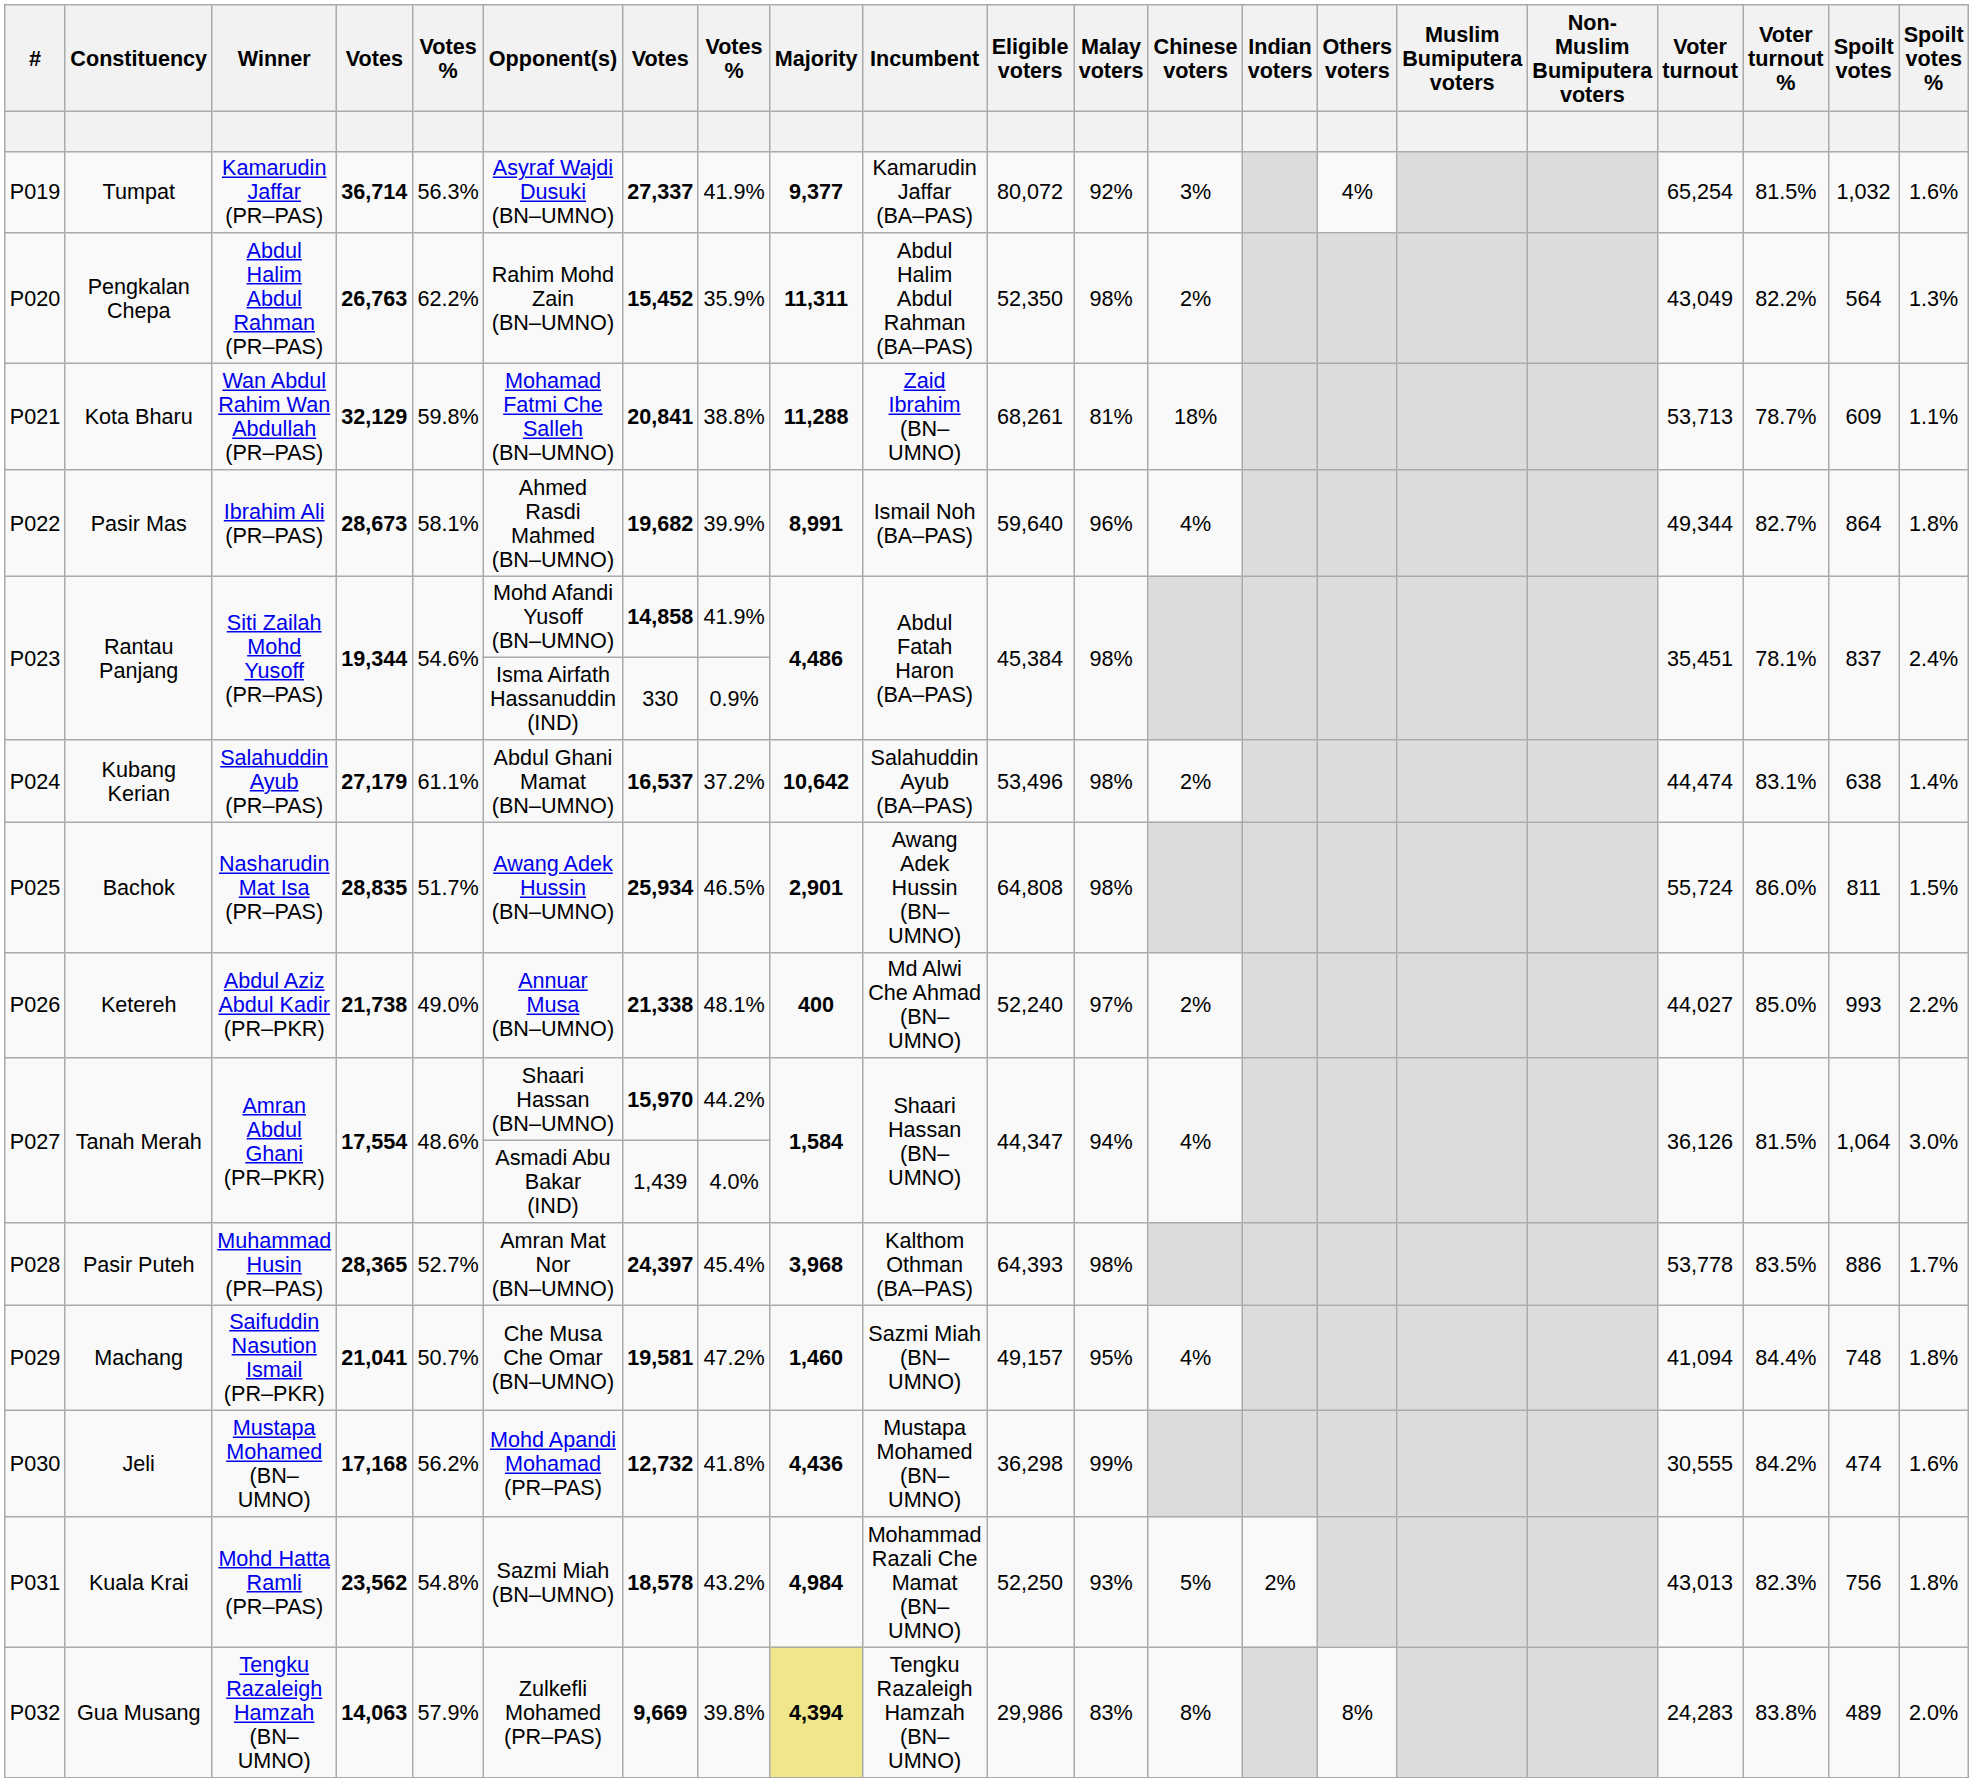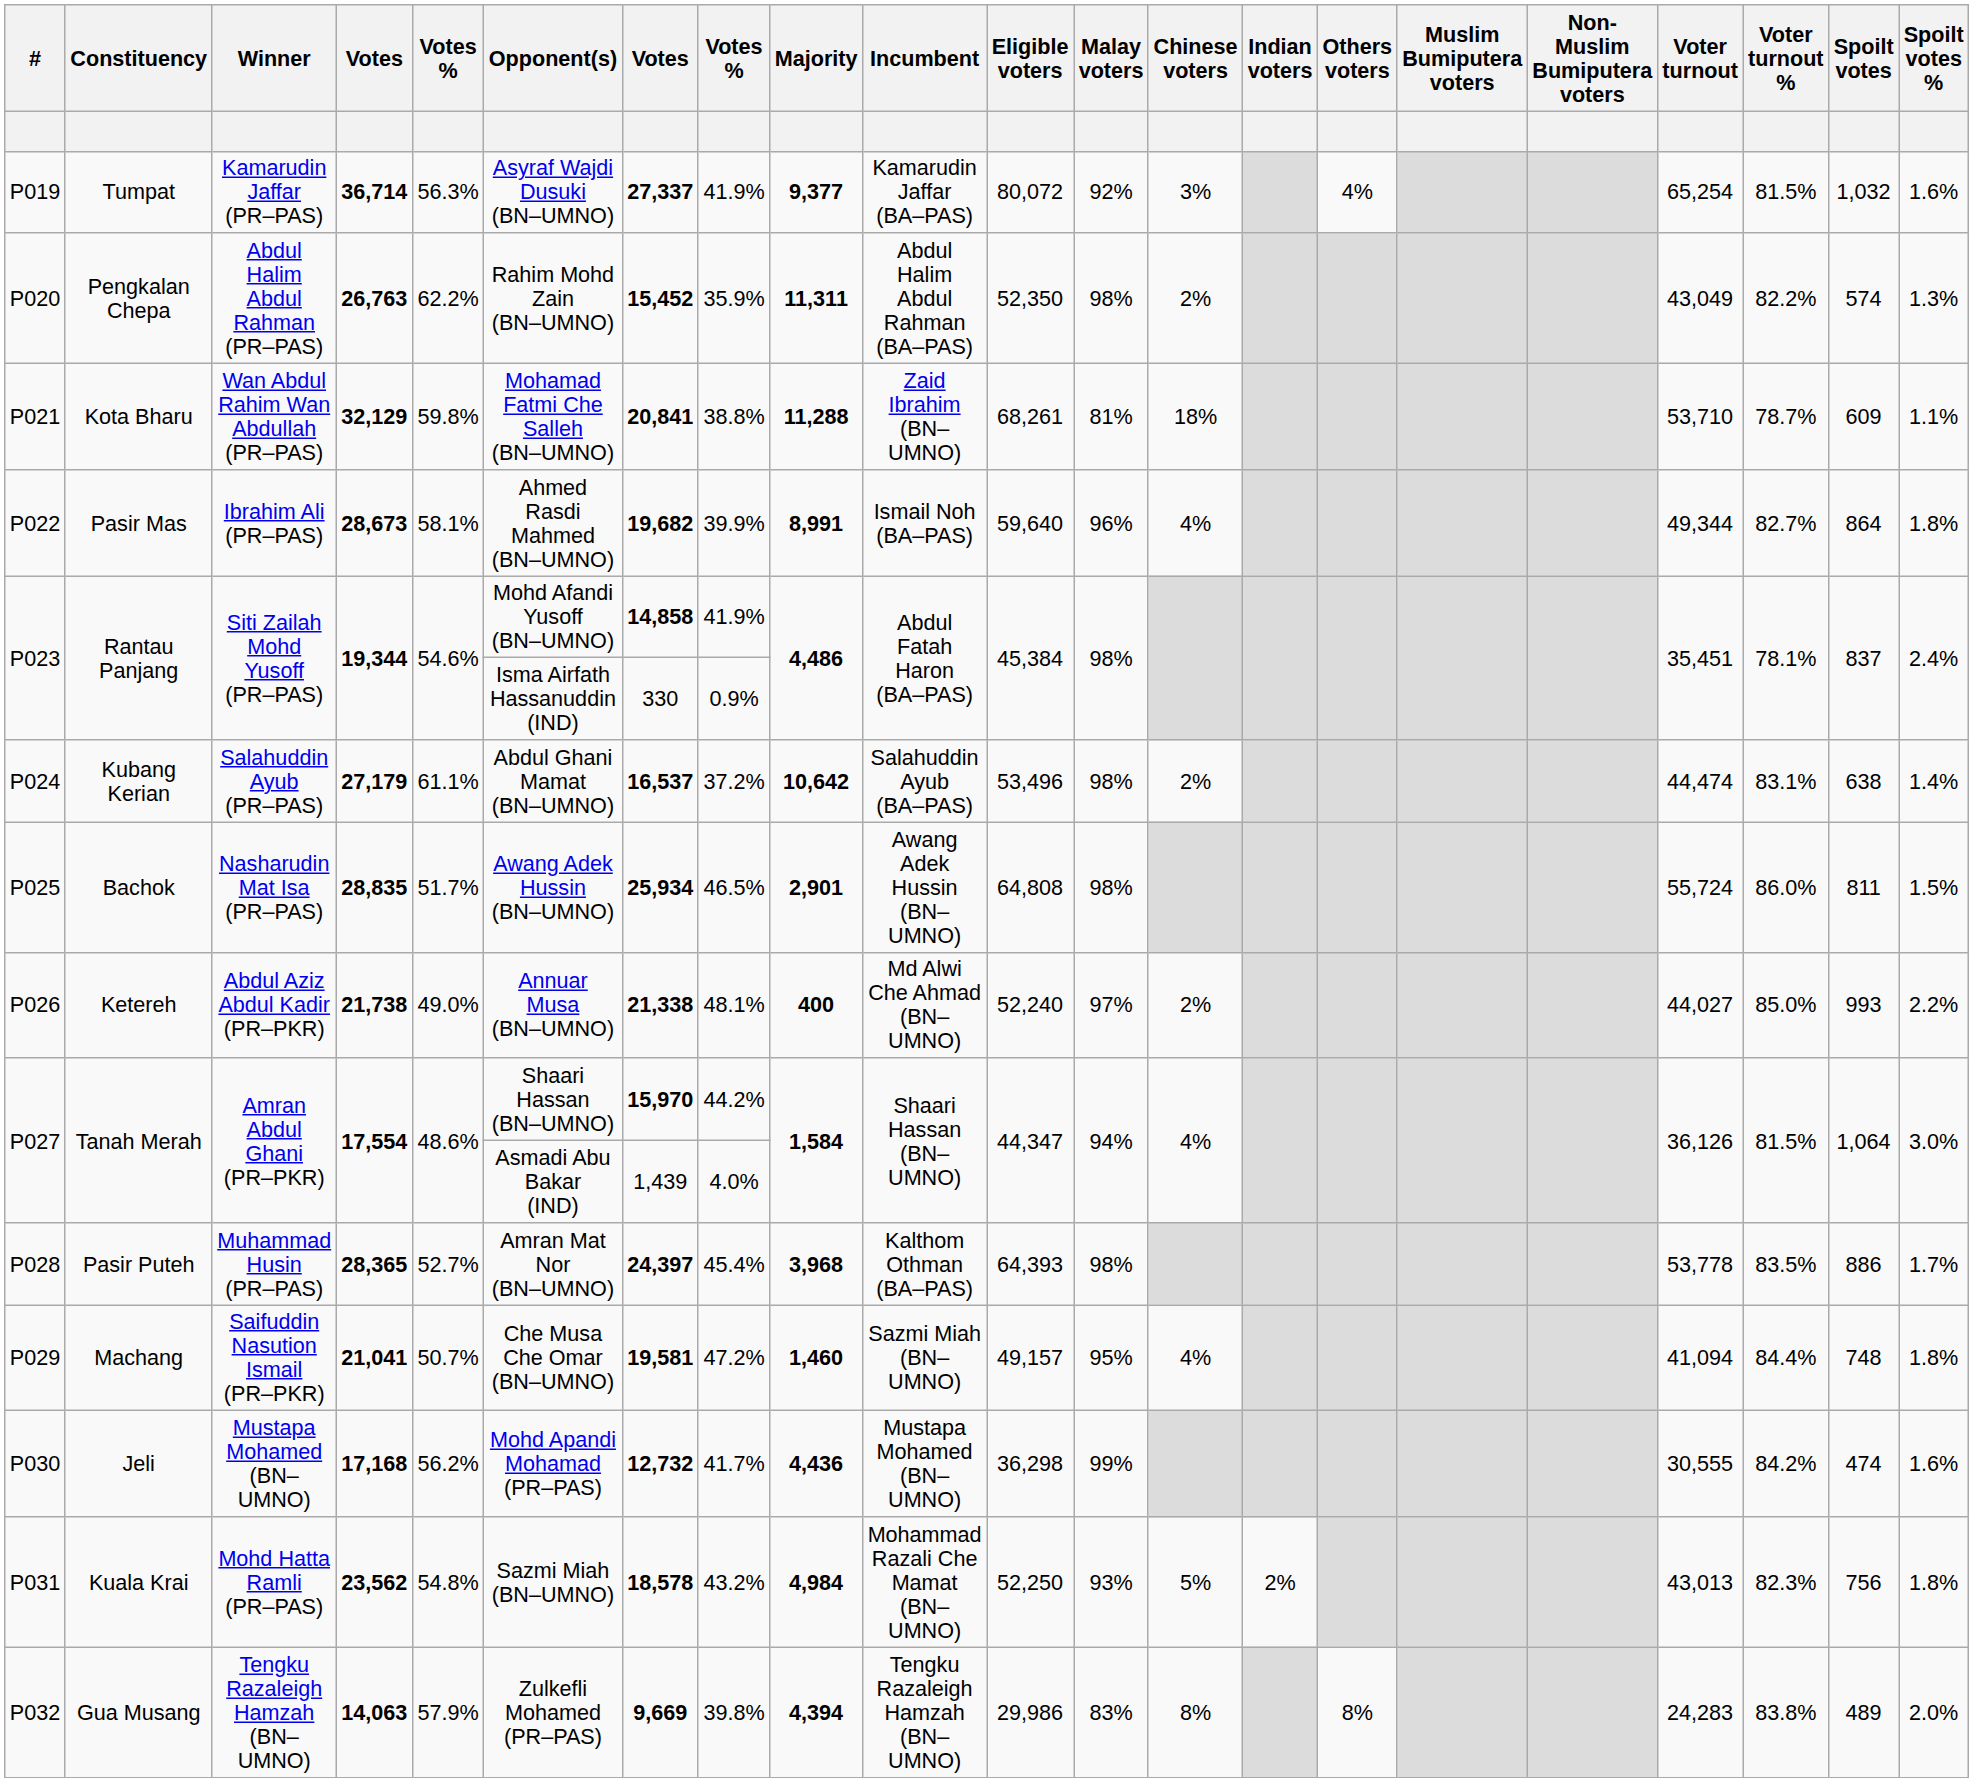(1864, 299) 564 -> (1864, 299) 574
(1700, 417) 53,713 -> (1700, 417) 53,710
(734, 1464) 41.8% -> (734, 1464) 41.7%
(816, 1712) khaki background -> (816, 1712) no background
